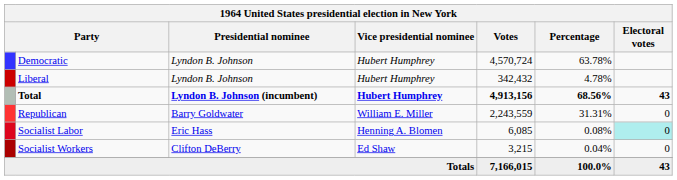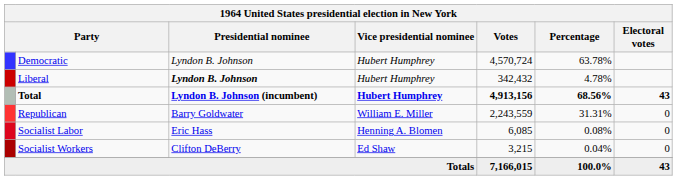(212, 78) normal -> (214, 78) bold
(667, 131) paleturquoise background -> (667, 131) no background
